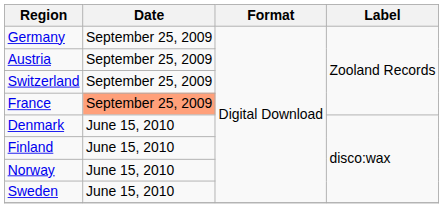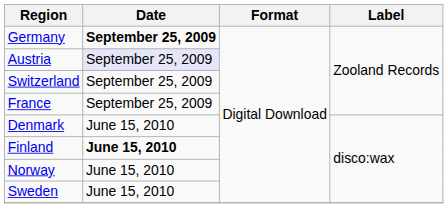(149, 37) normal -> (151, 37) bold
(149, 59) no background -> (149, 59) lavender background
(149, 103) lightsalmon background -> (149, 103) no background
(130, 147) normal -> (131, 147) bold
